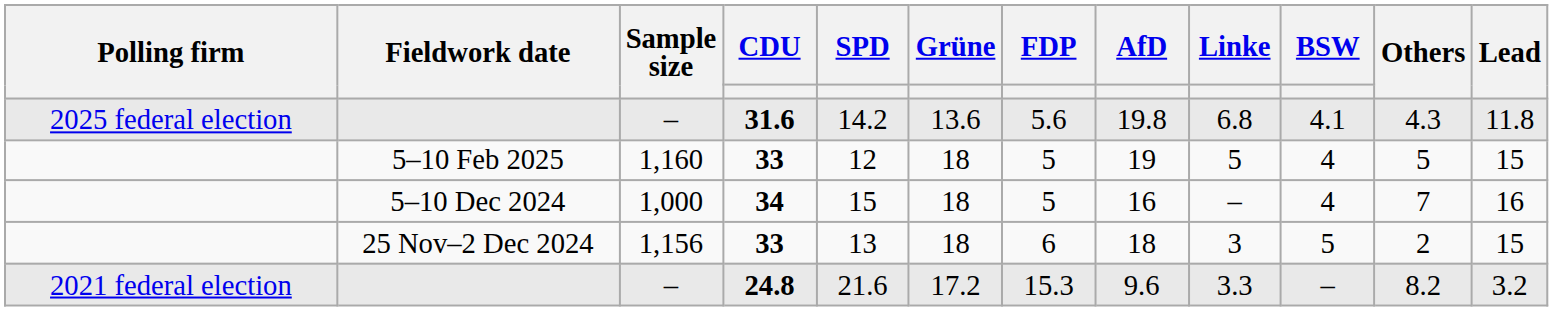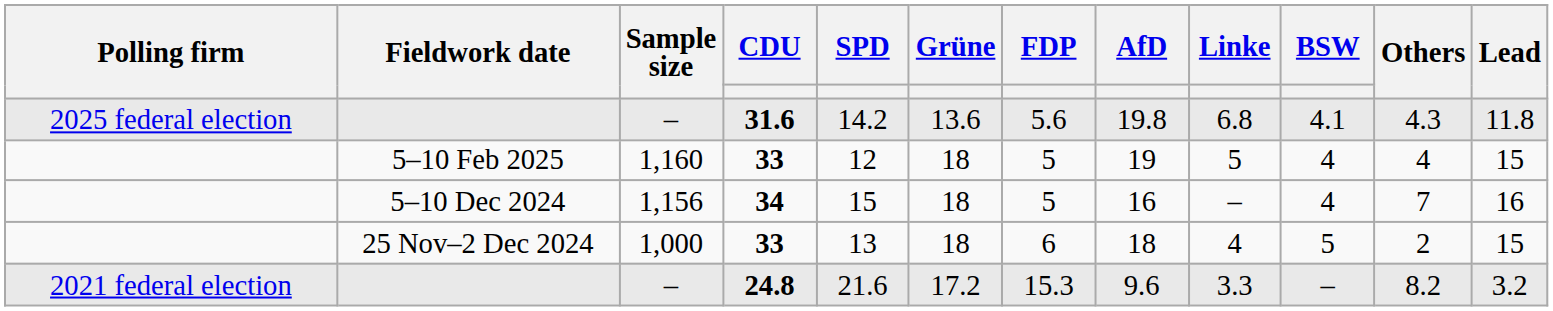(1423, 160) 5 -> (1423, 160) 4
(671, 202) 1,000 -> (671, 202) 1,156
(671, 243) 1,156 -> (671, 243) 1,000
(1235, 243) 3 -> (1235, 243) 4
